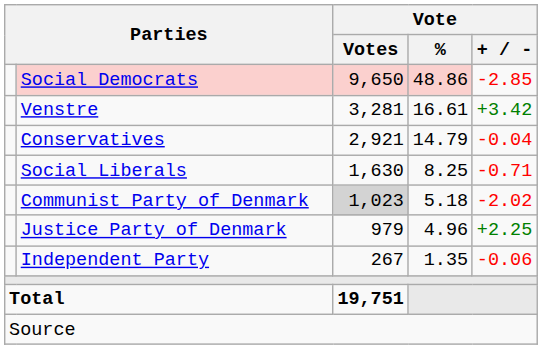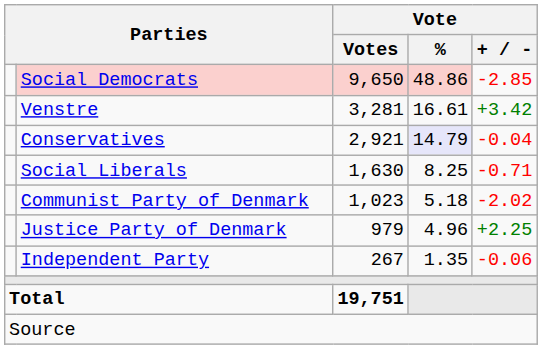(440, 140) no background -> (440, 140) lavender background
(376, 200) lightgrey background -> (376, 200) no background
